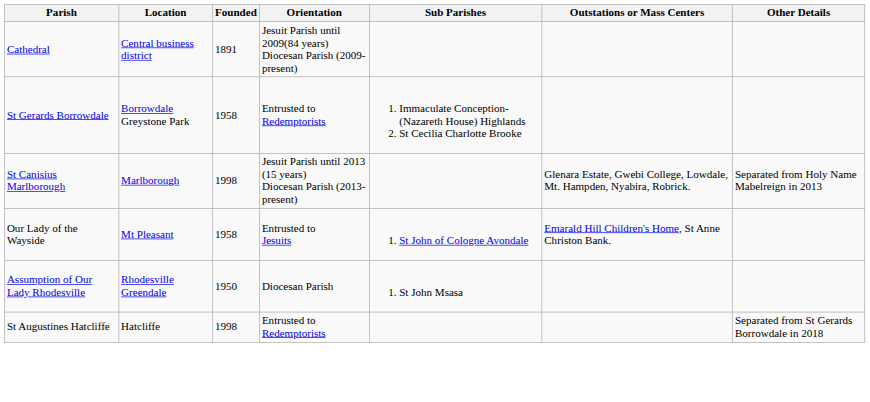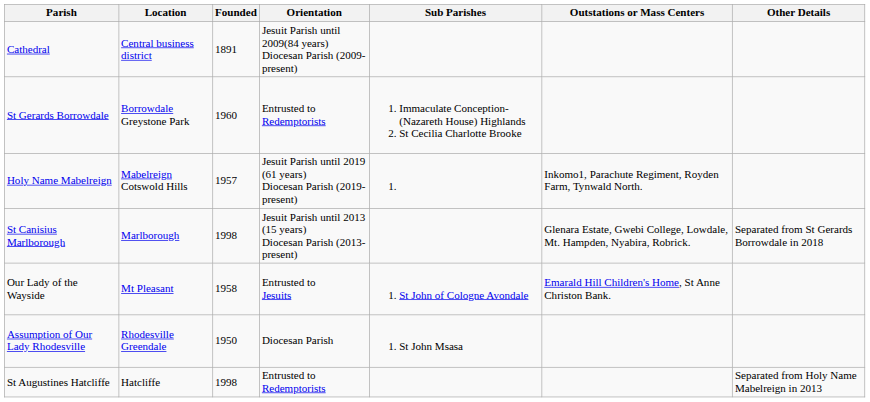(226, 115) 1958 -> (226, 115) 1960
+ row: (59, 181)
(796, 181) Separated from Holy Name Mabelreign in 2013 -> (794, 235) Separated from St Gerards Borrowdale in 2018
(794, 327) Separated from St Gerards Borrowdale in 2018 -> (796, 382) Separated from Holy Name Mabelreign in 2013
